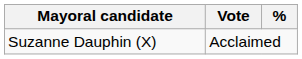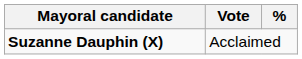(82, 41) normal -> (86, 41) bold
